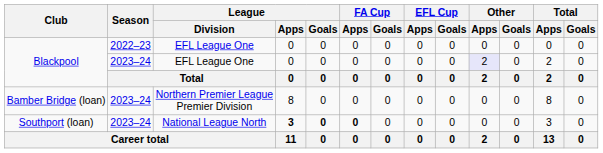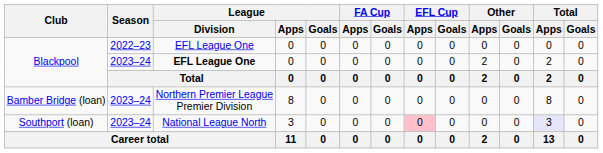(214, 62) normal -> (214, 62) bold
(484, 62) lavender background -> (484, 62) no background
(291, 123) bold -> (291, 123) normal
(323, 123) bold -> (323, 123) normal
(355, 123) bold -> (355, 123) normal
(420, 123) no background -> (420, 123) pink background
(549, 123) no background -> (549, 123) lavender background
